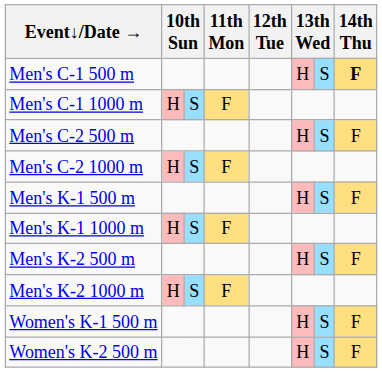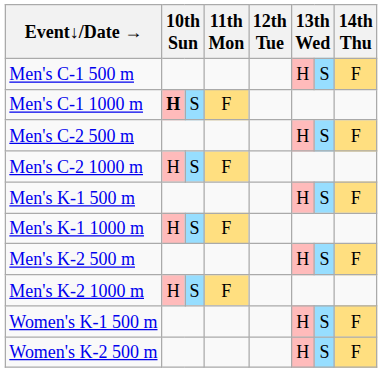(356, 74) bold -> (356, 74) normal
(173, 104) normal -> (173, 104) bold
